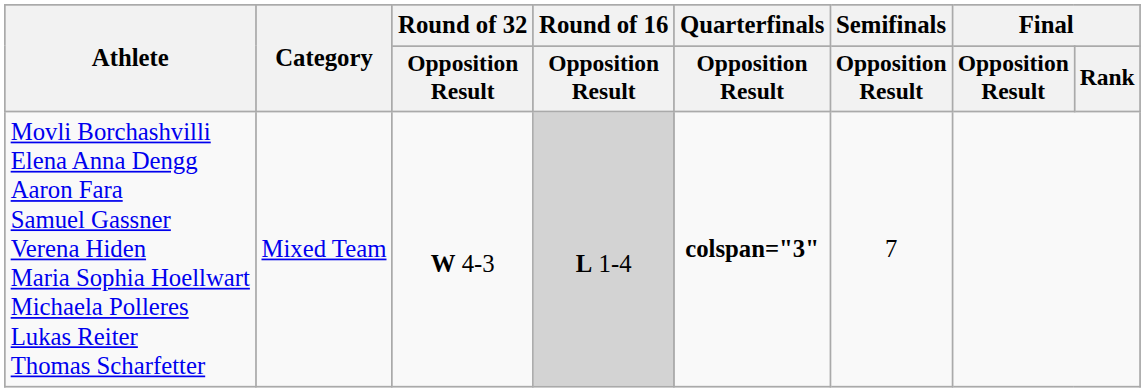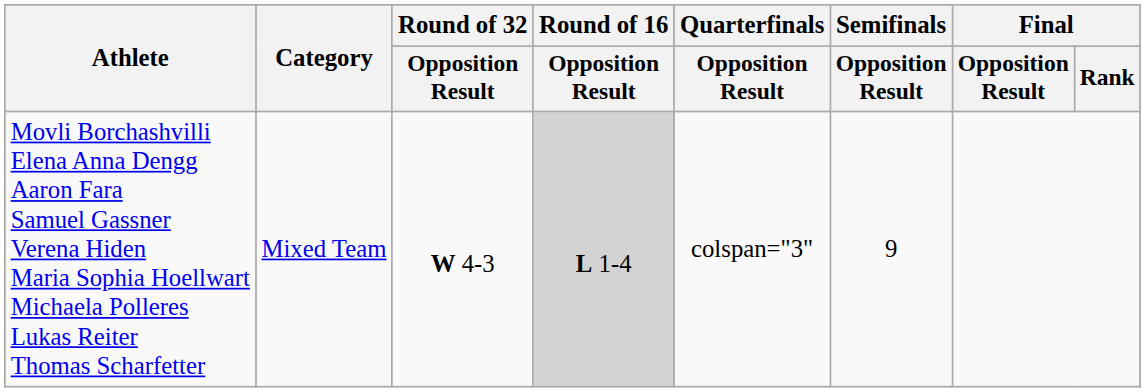(752, 249) bold -> (752, 249) normal
(891, 249) 7 -> (891, 249) 9
